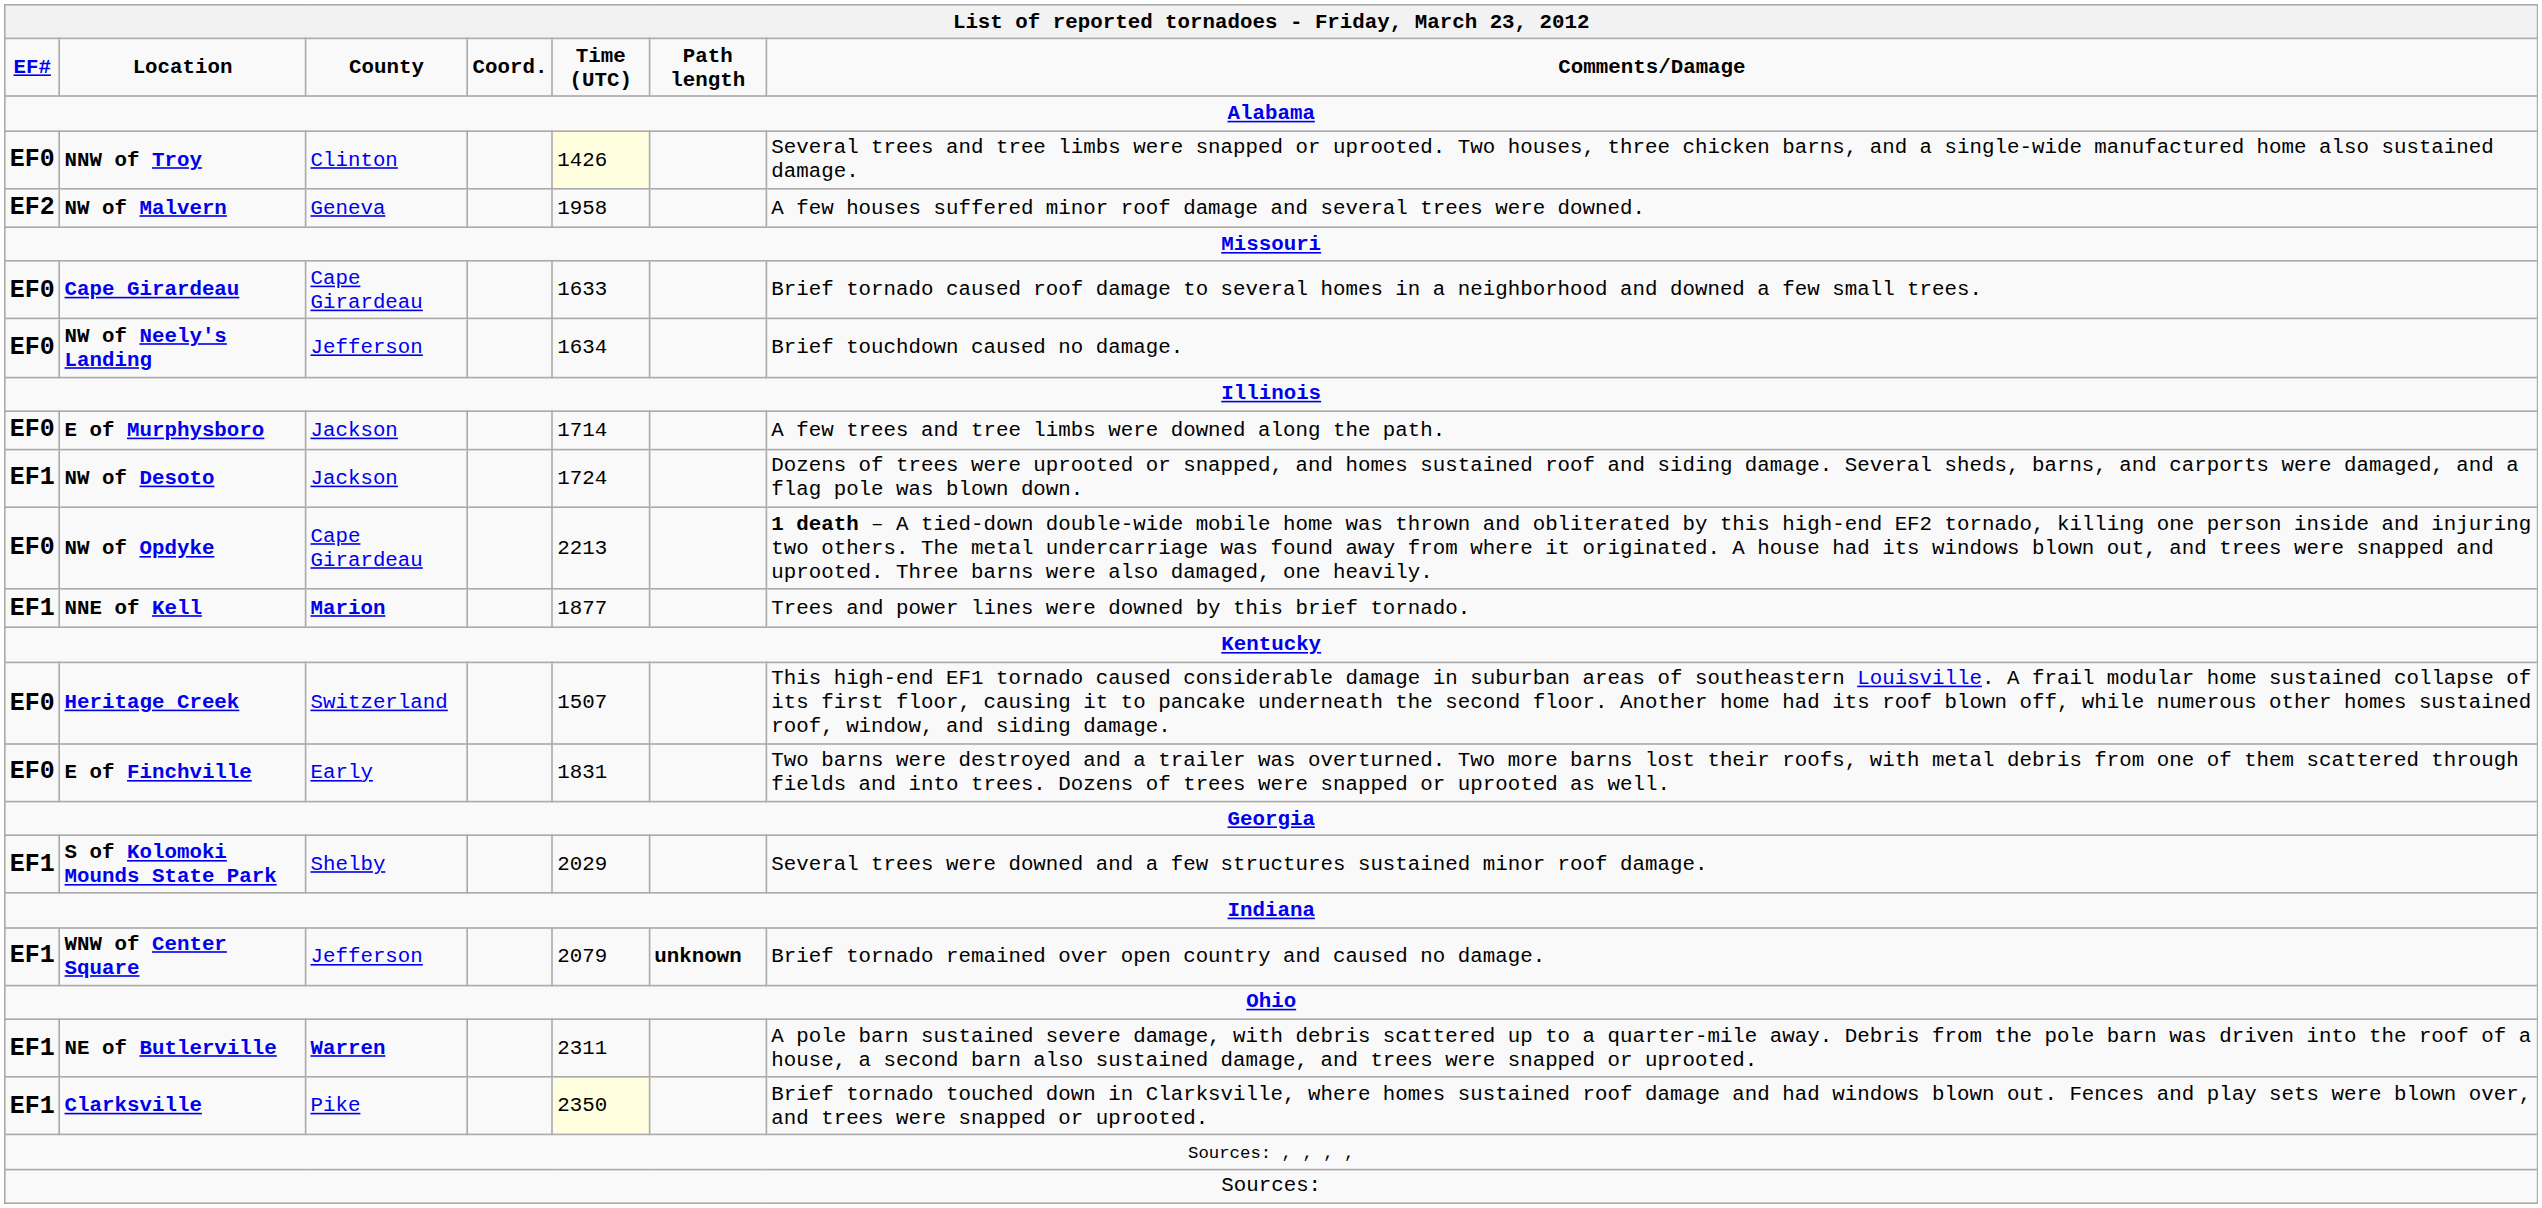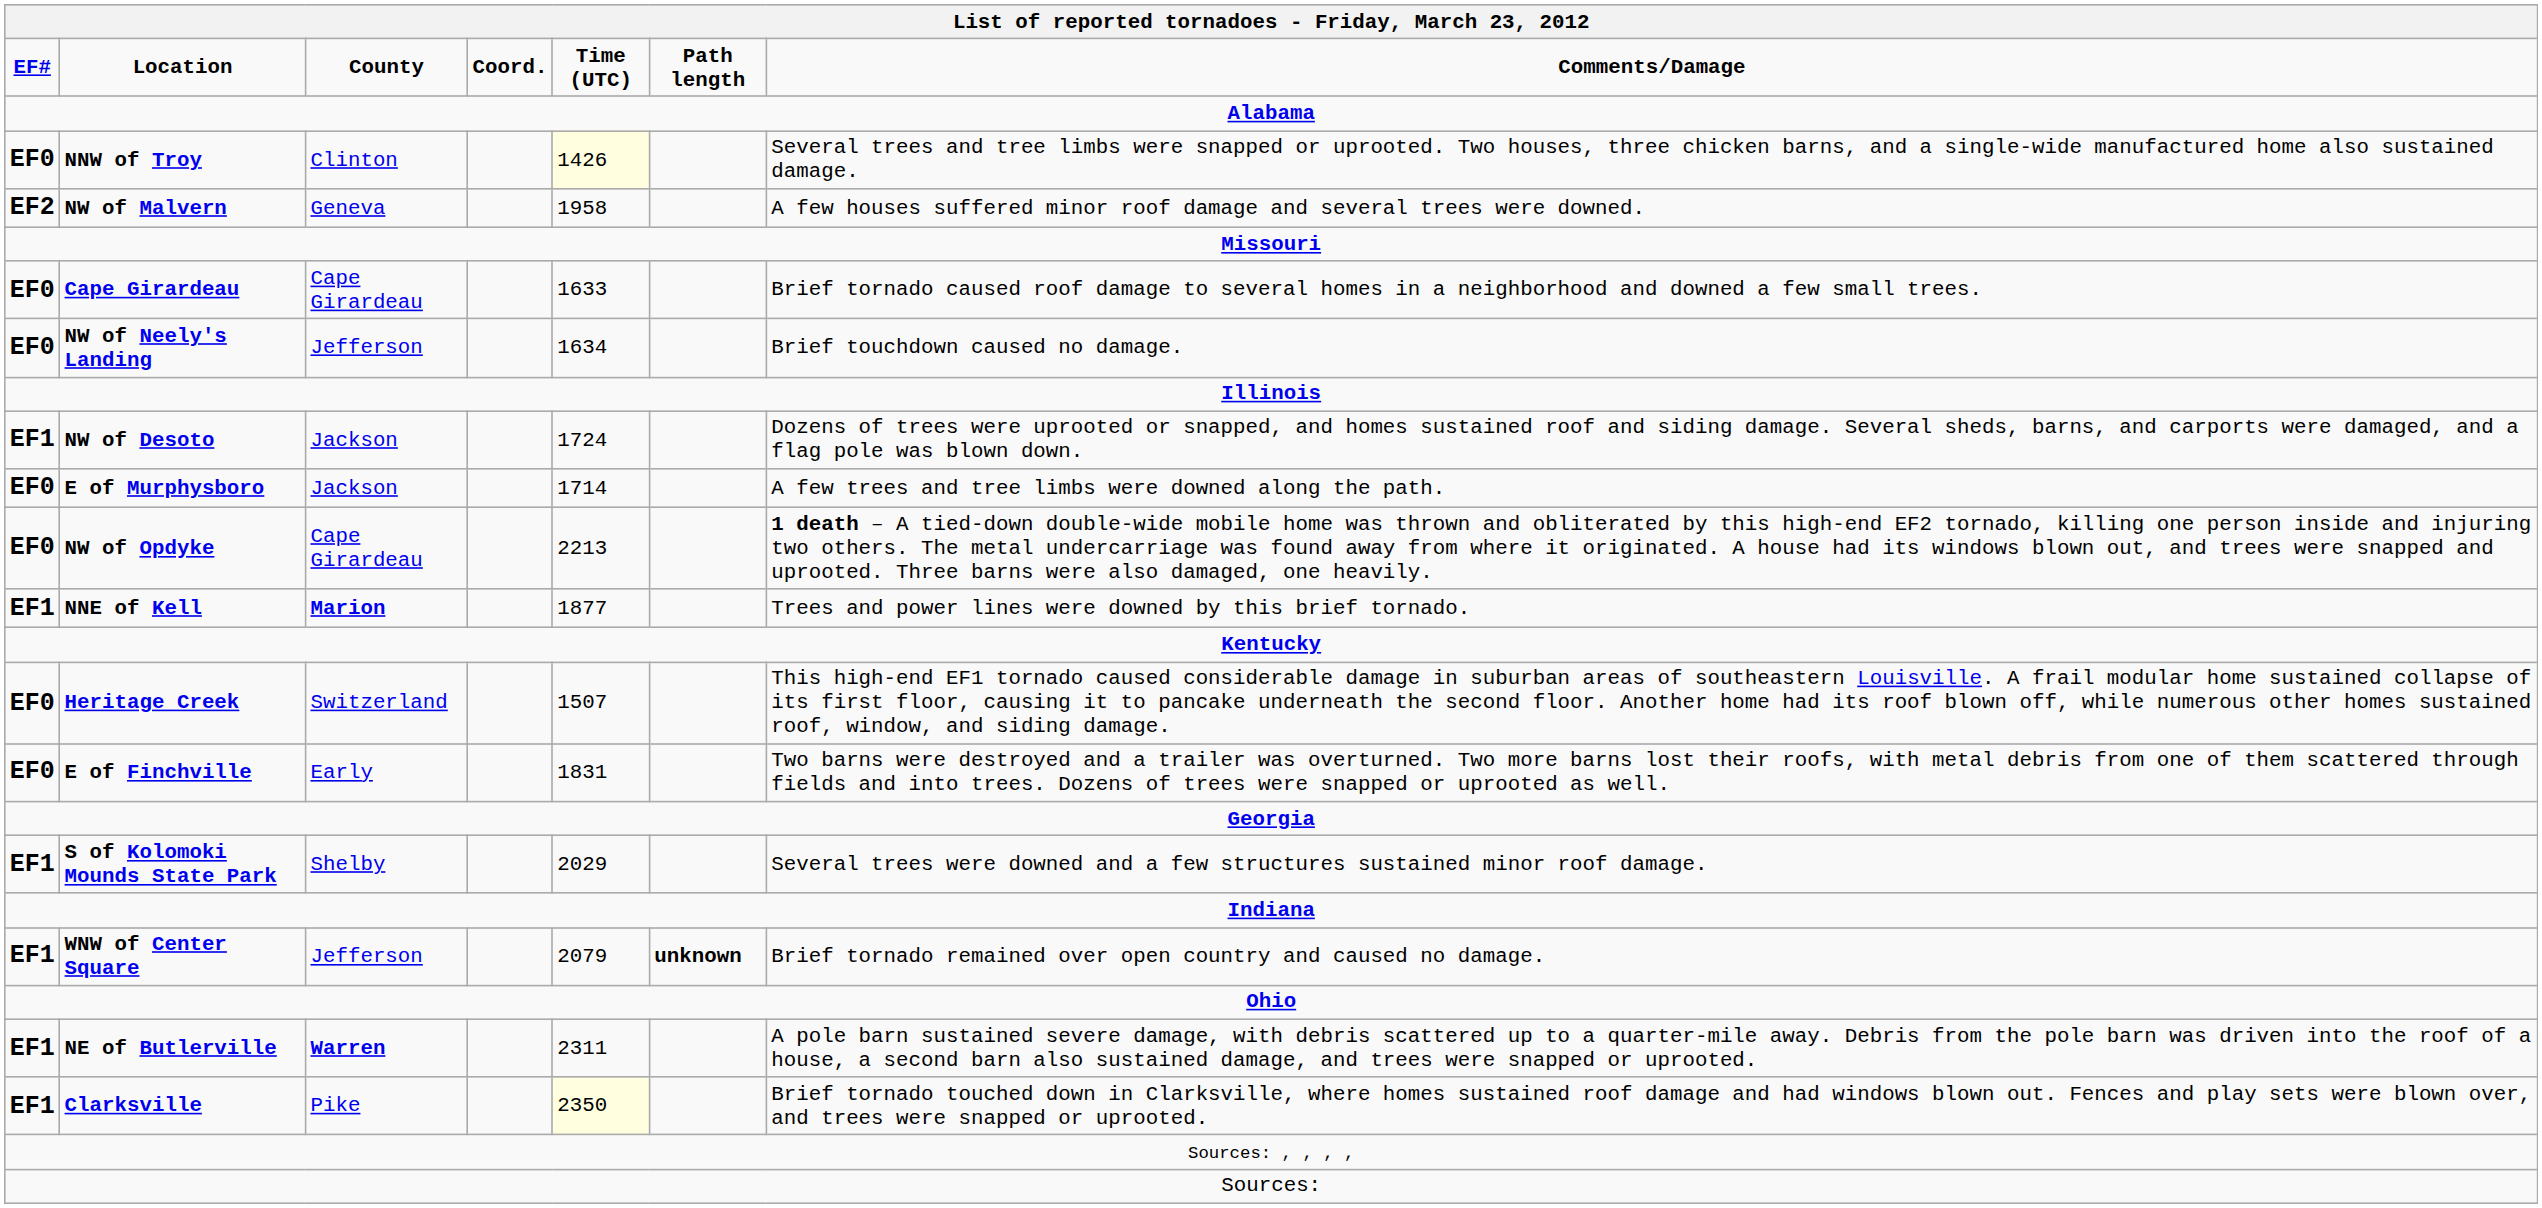rows swapped: (164, 430) <-> (139, 478)
